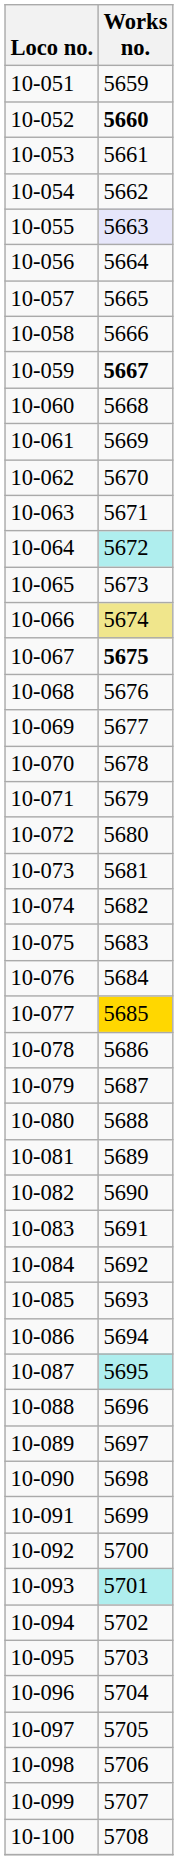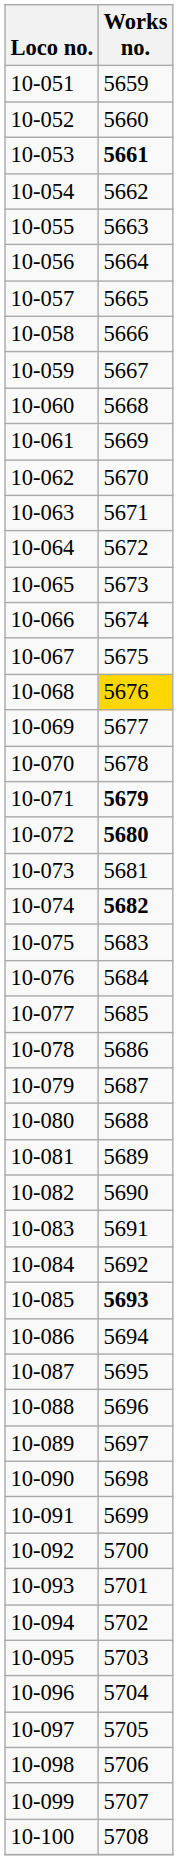(126, 119) bold -> (126, 119) normal
(126, 155) normal -> (126, 155) bold
(126, 226) lavender background -> (126, 226) no background
(126, 369) bold -> (126, 369) normal
(126, 548) paleturquoise background -> (126, 548) no background
(126, 620) khaki background -> (126, 620) no background
(126, 656) bold -> (126, 656) normal
(126, 691) no background -> (126, 691) gold background
(126, 799) normal -> (126, 799) bold
(126, 834) normal -> (126, 834) bold
(126, 906) normal -> (126, 906) bold
(126, 1013) gold background -> (126, 1013) no background
(126, 1300) normal -> (126, 1300) bold
(126, 1371) paleturquoise background -> (126, 1371) no background
(126, 1586) paleturquoise background -> (126, 1586) no background
